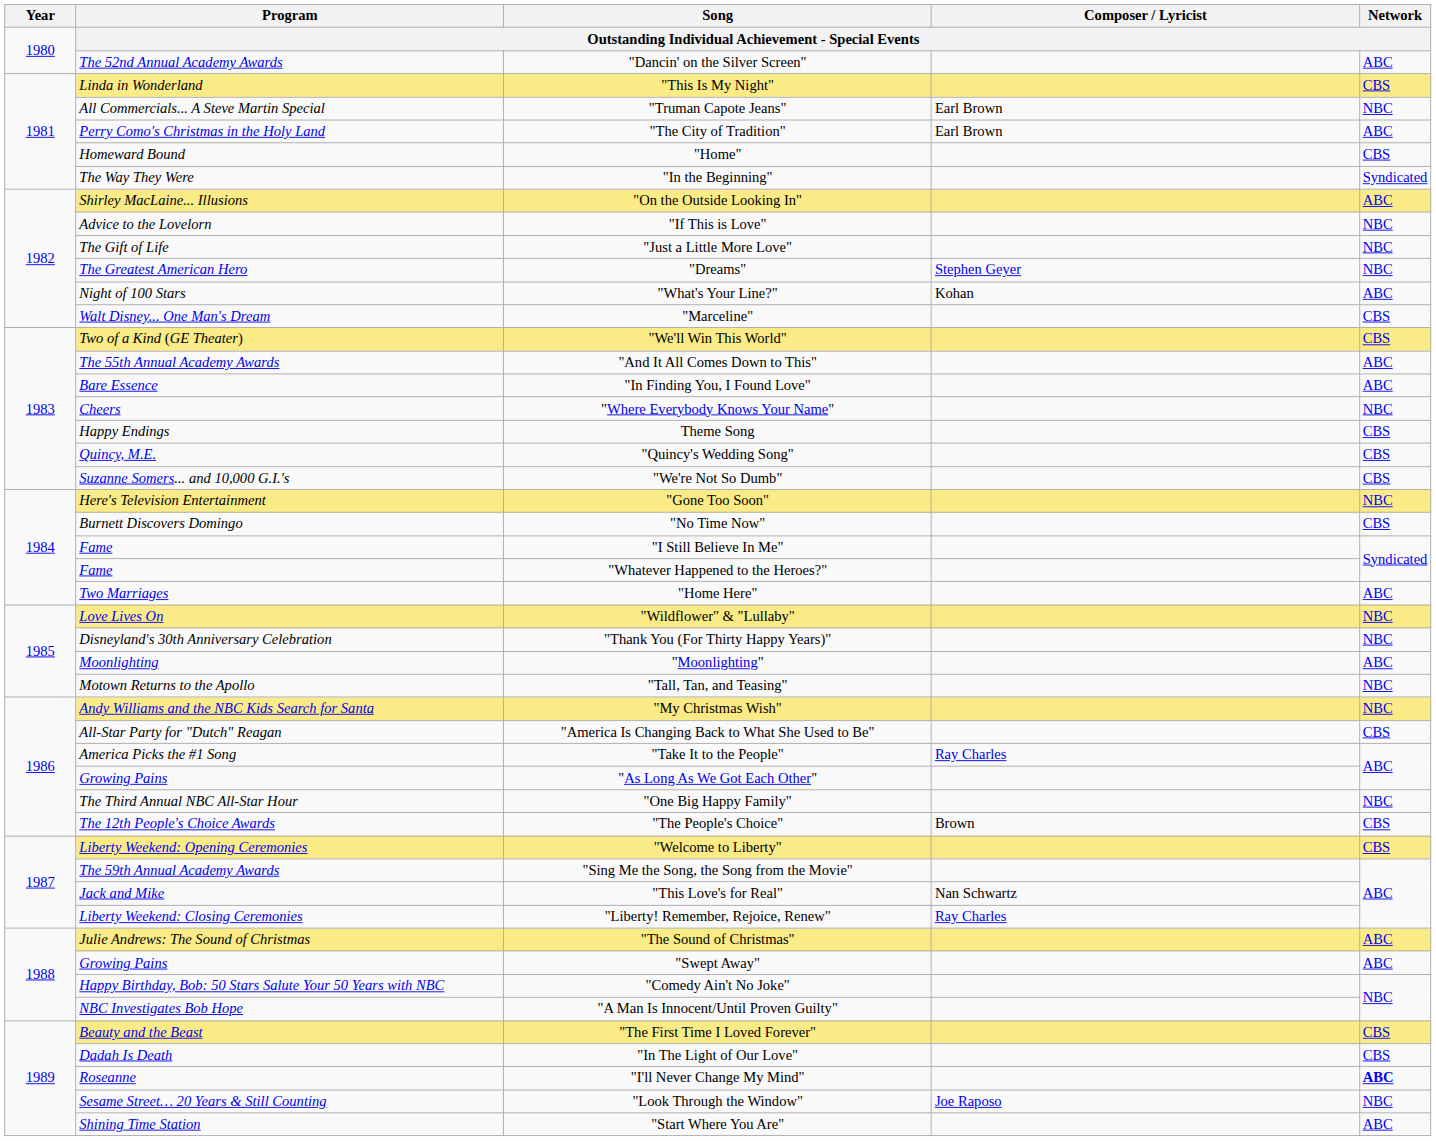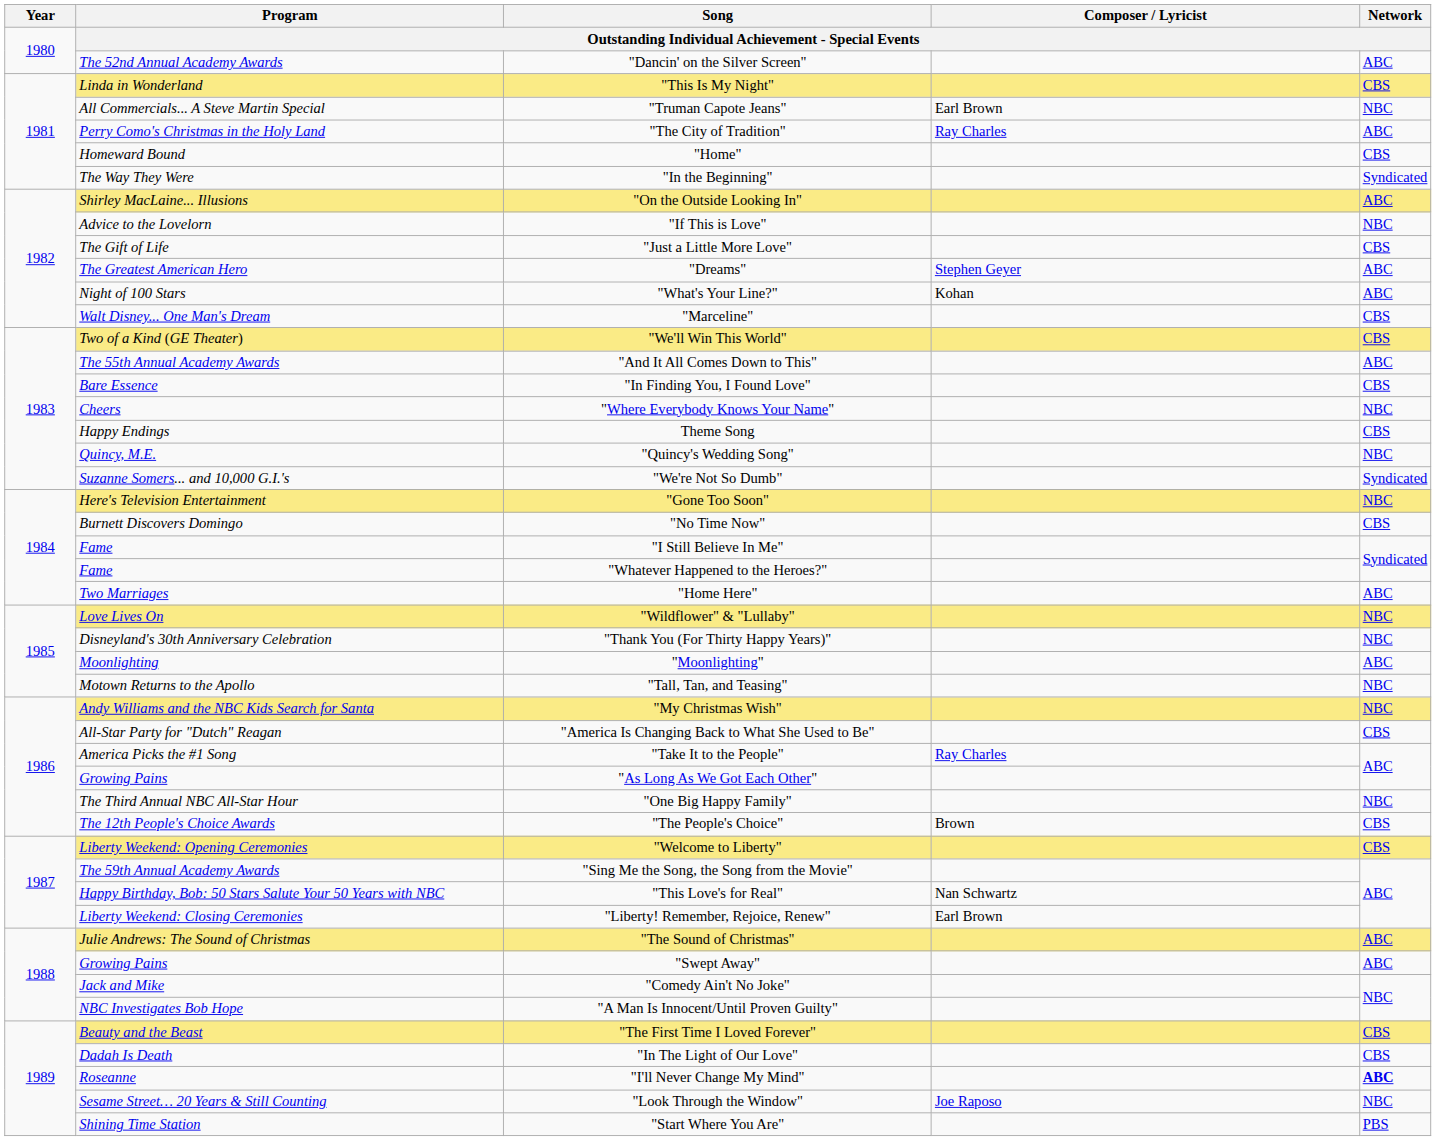(969, 131) Earl Brown -> (971, 131) Ray Charles
(1378, 246) NBC -> (1376, 246) CBS
(1378, 270) NBC -> (1378, 270) ABC
(1378, 385) ABC -> (1376, 385) CBS
(1376, 454) CBS -> (1378, 454) NBC
(1376, 477) CBS -> (1395, 477) Syndicated
(122, 893) Jack and Mike -> (262, 893) Happy Birthday, Bob: 50 Stars Salute Your 50 Years with NBC
(971, 916) Ray Charles -> (969, 916) Earl Brown
(262, 985) Happy Birthday, Bob: 50 Stars Salute Your 50 Years with NBC -> (122, 985) Jack and Mike
(1378, 1124) ABC -> (1376, 1124) PBS
